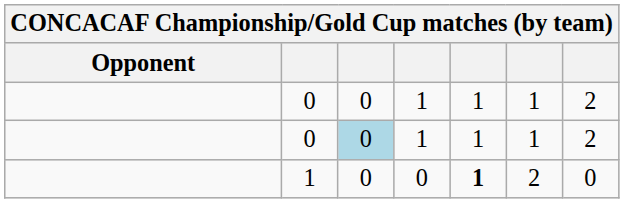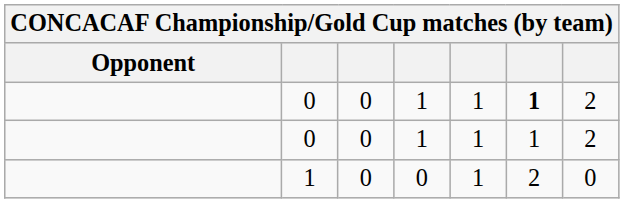(534, 100) normal -> (534, 100) bold
(366, 139) lightblue background -> (366, 139) no background
(478, 178) bold -> (478, 178) normal
